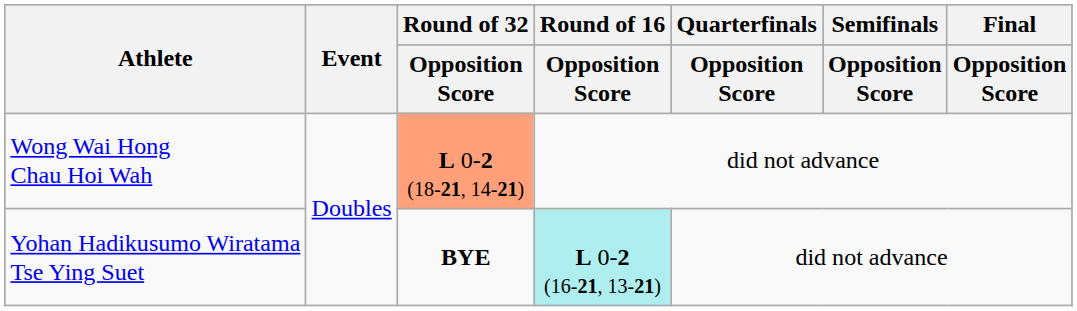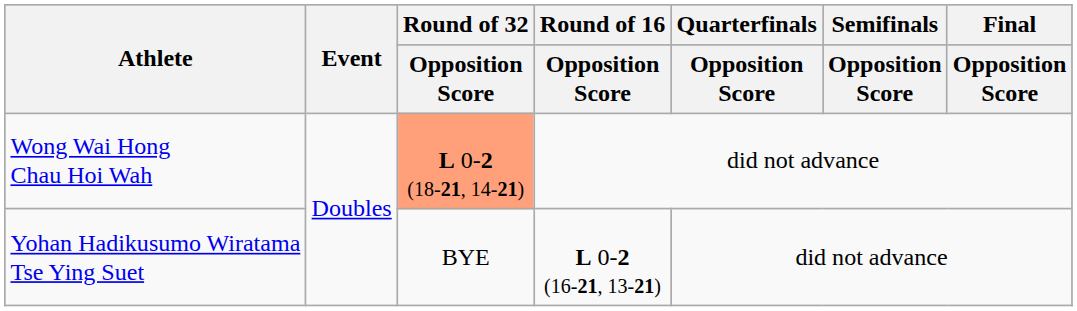(466, 257) bold -> (466, 257) normal
(603, 271) paleturquoise background -> (603, 271) no background
